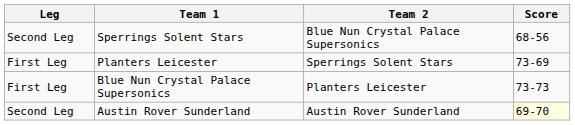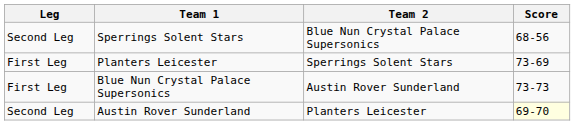(366, 87) Planters Leicester -> (383, 87) Austin Rover Sunderland
(383, 111) Austin Rover Sunderland -> (366, 111) Planters Leicester
